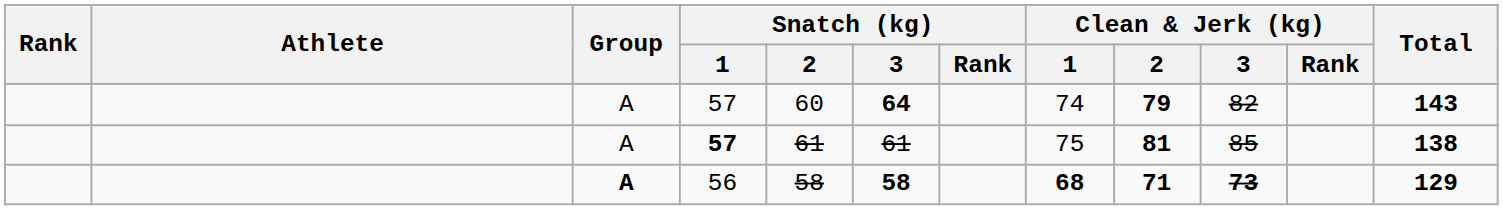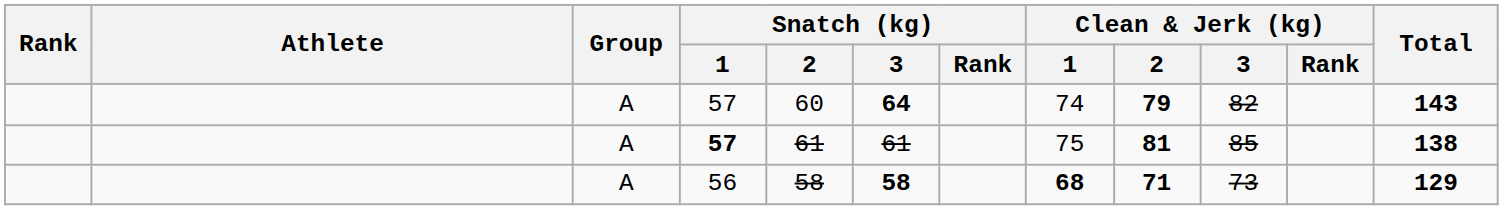(626, 184) bold -> (626, 184) normal
(1243, 184) bold -> (1243, 184) normal
